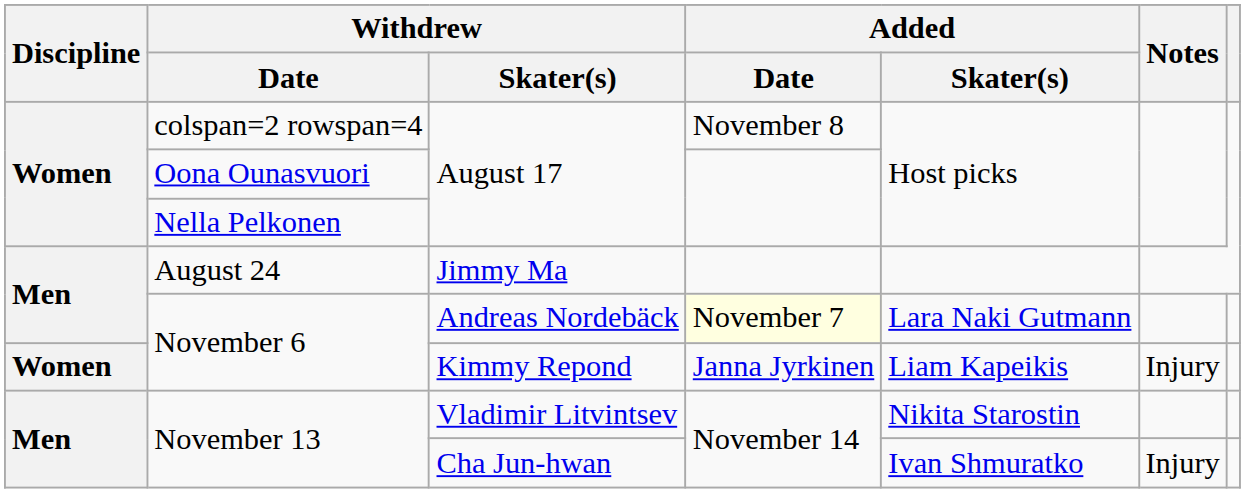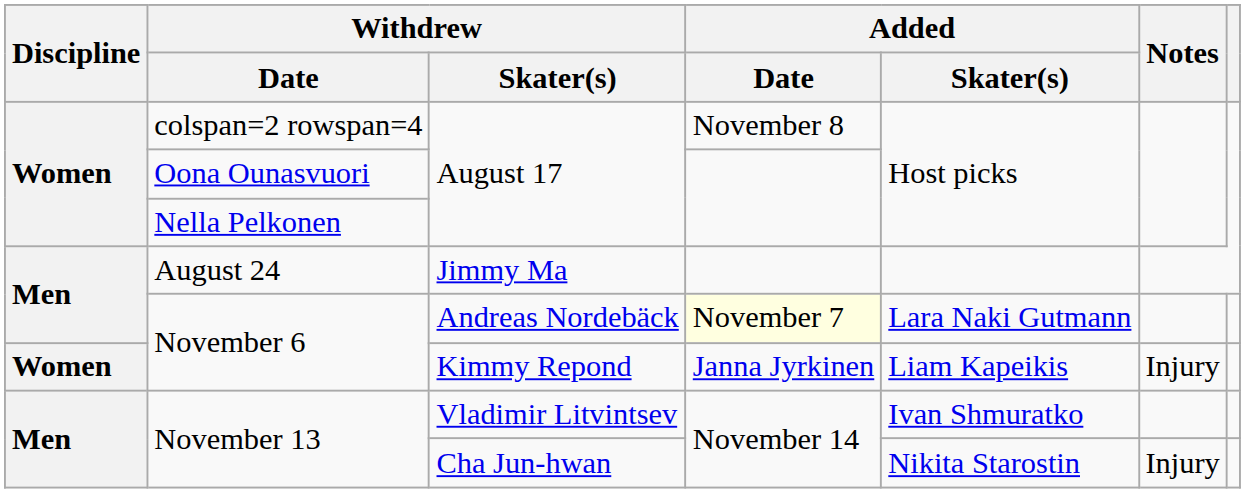(984, 414) Nikita Starostin -> (986, 414) Ivan Shmuratko
(986, 462) Ivan Shmuratko -> (984, 462) Nikita Starostin
